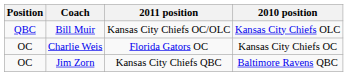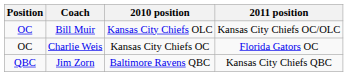columns swapped: (288, 12) <-> (169, 12)
(25, 29) QBC -> (25, 29) OC
(25, 63) OC -> (25, 63) QBC
